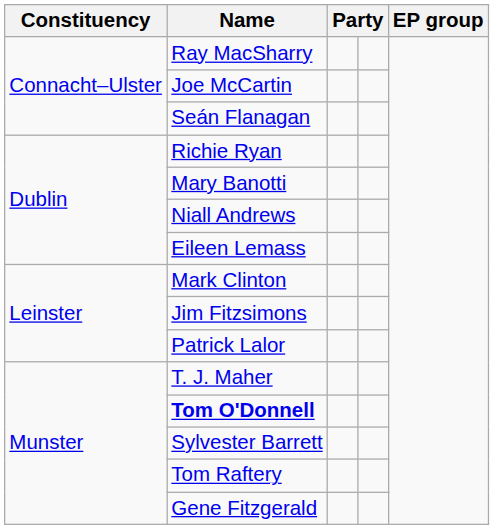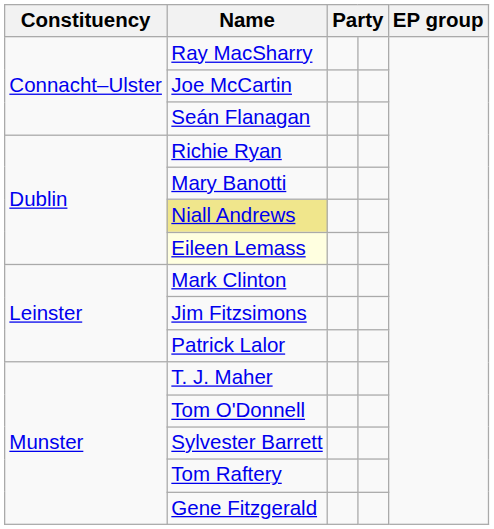(233, 215) no background -> (233, 215) khaki background
(239, 248) no background -> (239, 248) lightyellow background
(243, 410) bold -> (238, 410) normal
